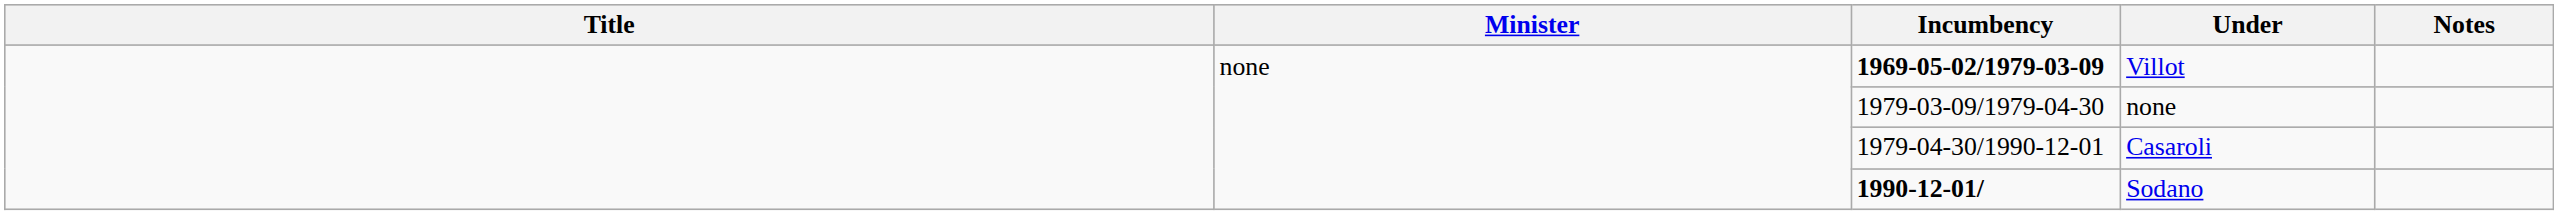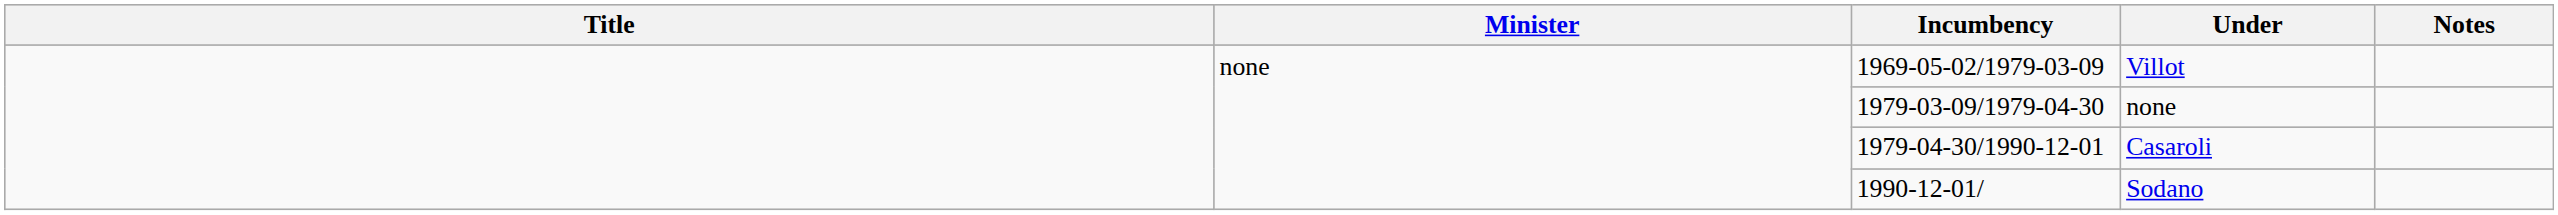(1980, 65) bold -> (1980, 65) normal
(1920, 188) bold -> (1920, 188) normal
